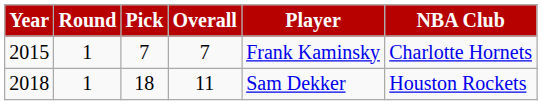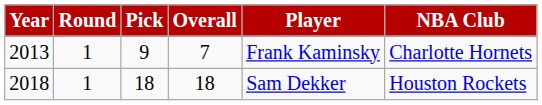(29, 52) 2015 -> (29, 52) 2013
(144, 52) 7 -> (144, 52) 9
(205, 83) 11 -> (205, 83) 18
